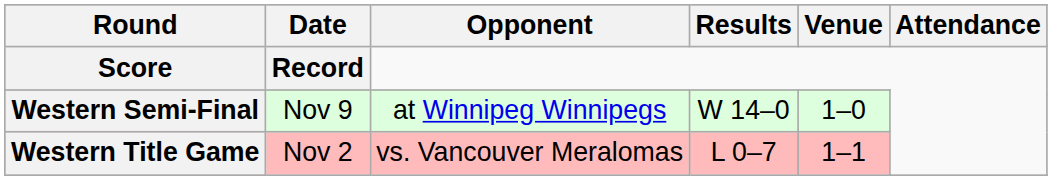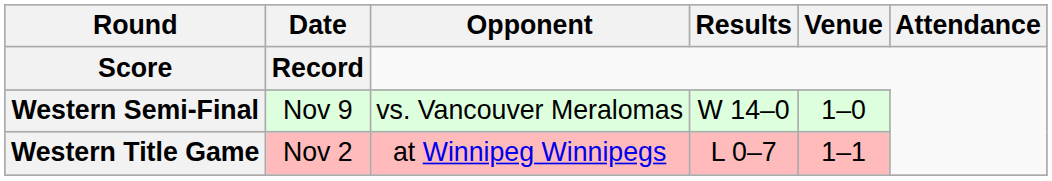(530, 110) at Winnipeg Winnipegs -> (530, 110) vs. Vancouver Meralomas
(530, 152) vs. Vancouver Meralomas -> (530, 152) at Winnipeg Winnipegs
